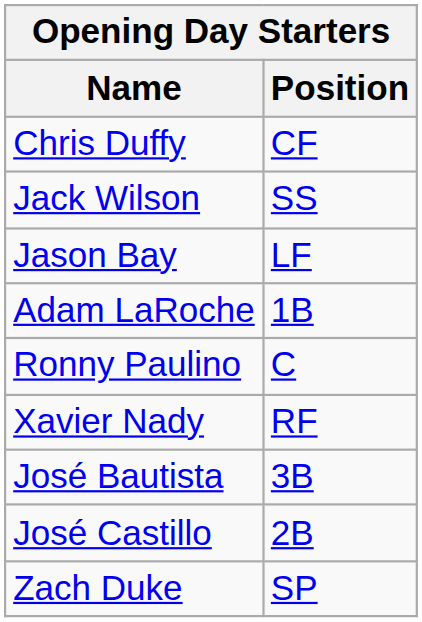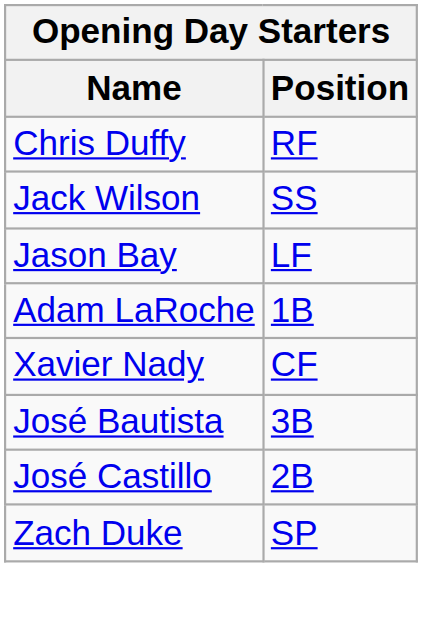(294, 143) CF -> (294, 143) RF
- row: (127, 365)
(294, 421) RF -> (294, 365) CF
